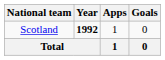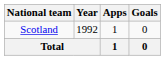(87, 30) bold -> (87, 30) normal
